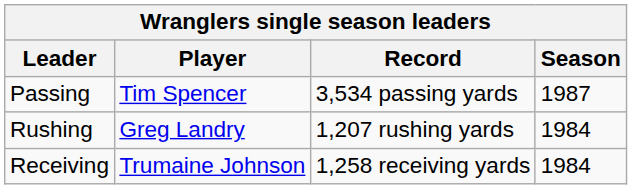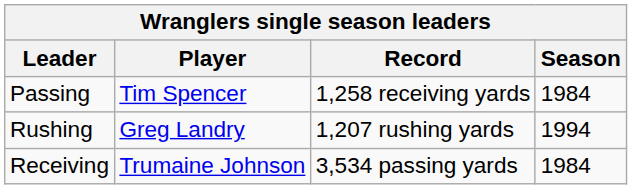(417, 93) 3,534 passing yards -> (423, 93) 1,258 receiving yards
(566, 93) 1987 -> (566, 93) 1984
(566, 129) 1984 -> (566, 129) 1994
(423, 165) 1,258 receiving yards -> (417, 165) 3,534 passing yards
